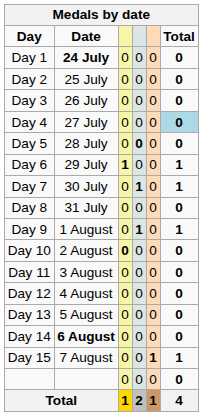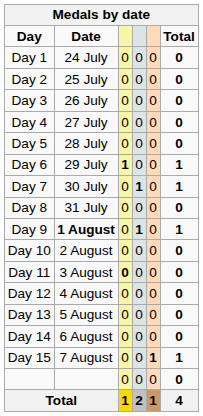(86, 58) bold -> (86, 58) normal
(179, 122) lightblue background -> (179, 122) no background
(139, 143) bold -> (139, 143) normal
(86, 229) normal -> (86, 229) bold
(125, 251) bold -> (125, 251) normal
(125, 272) normal -> (125, 272) bold
(86, 336) bold -> (86, 336) normal
